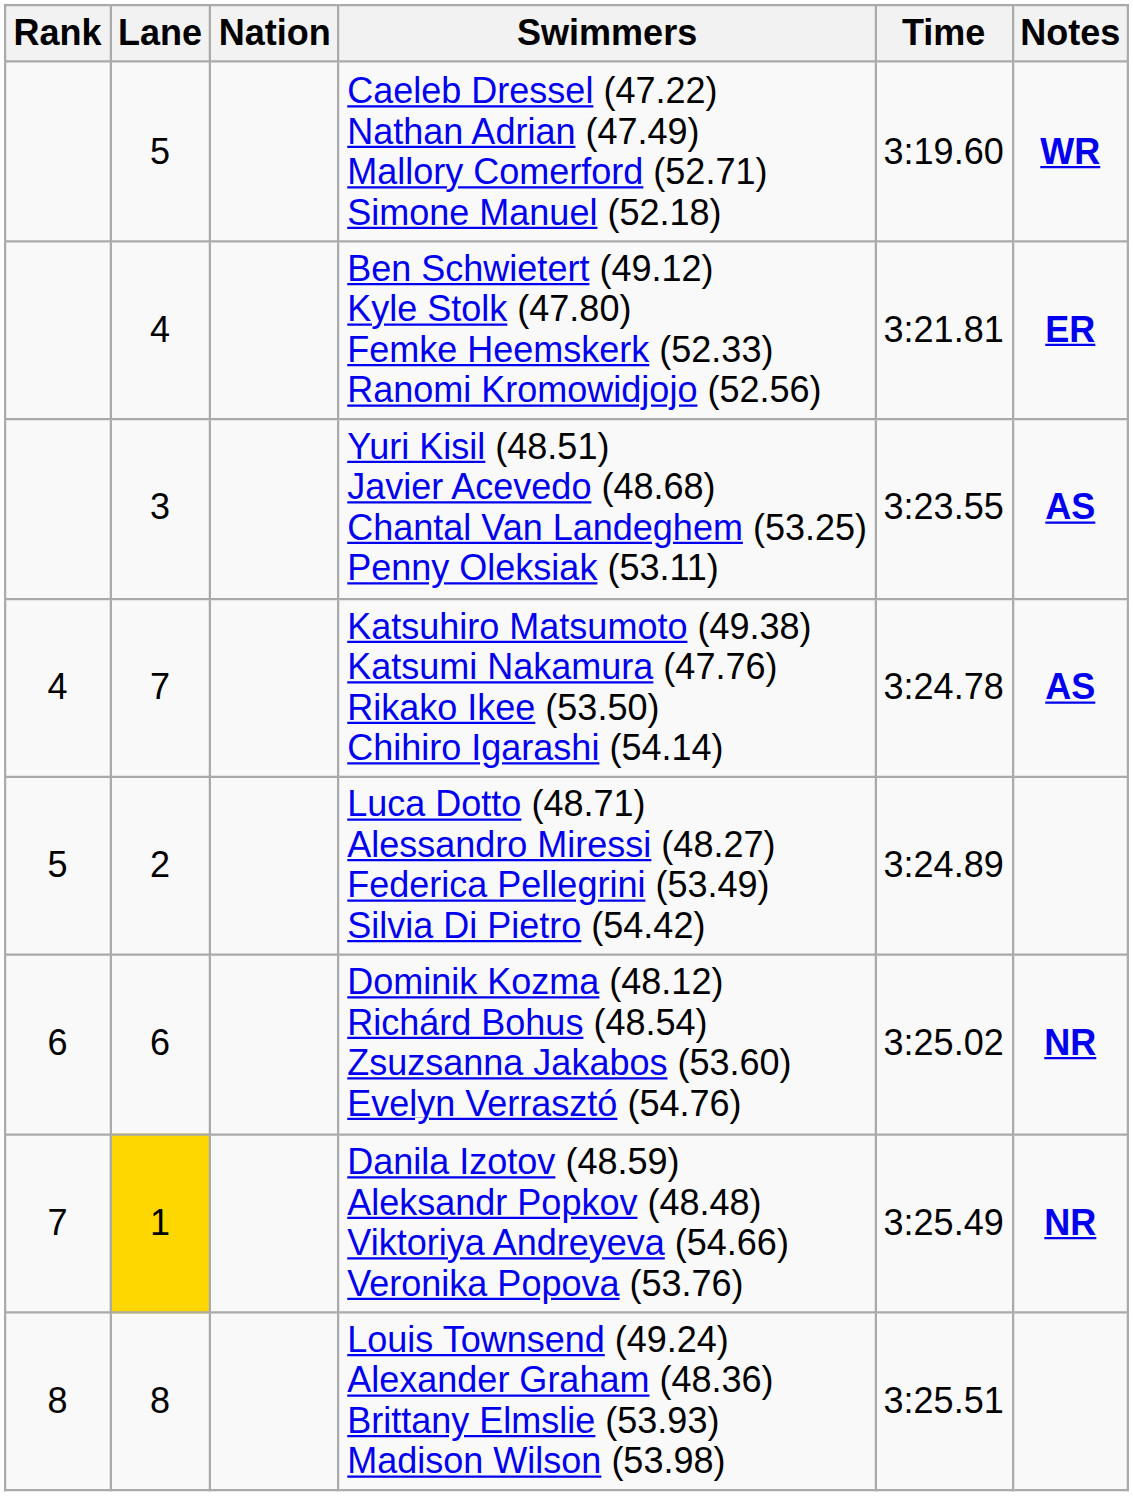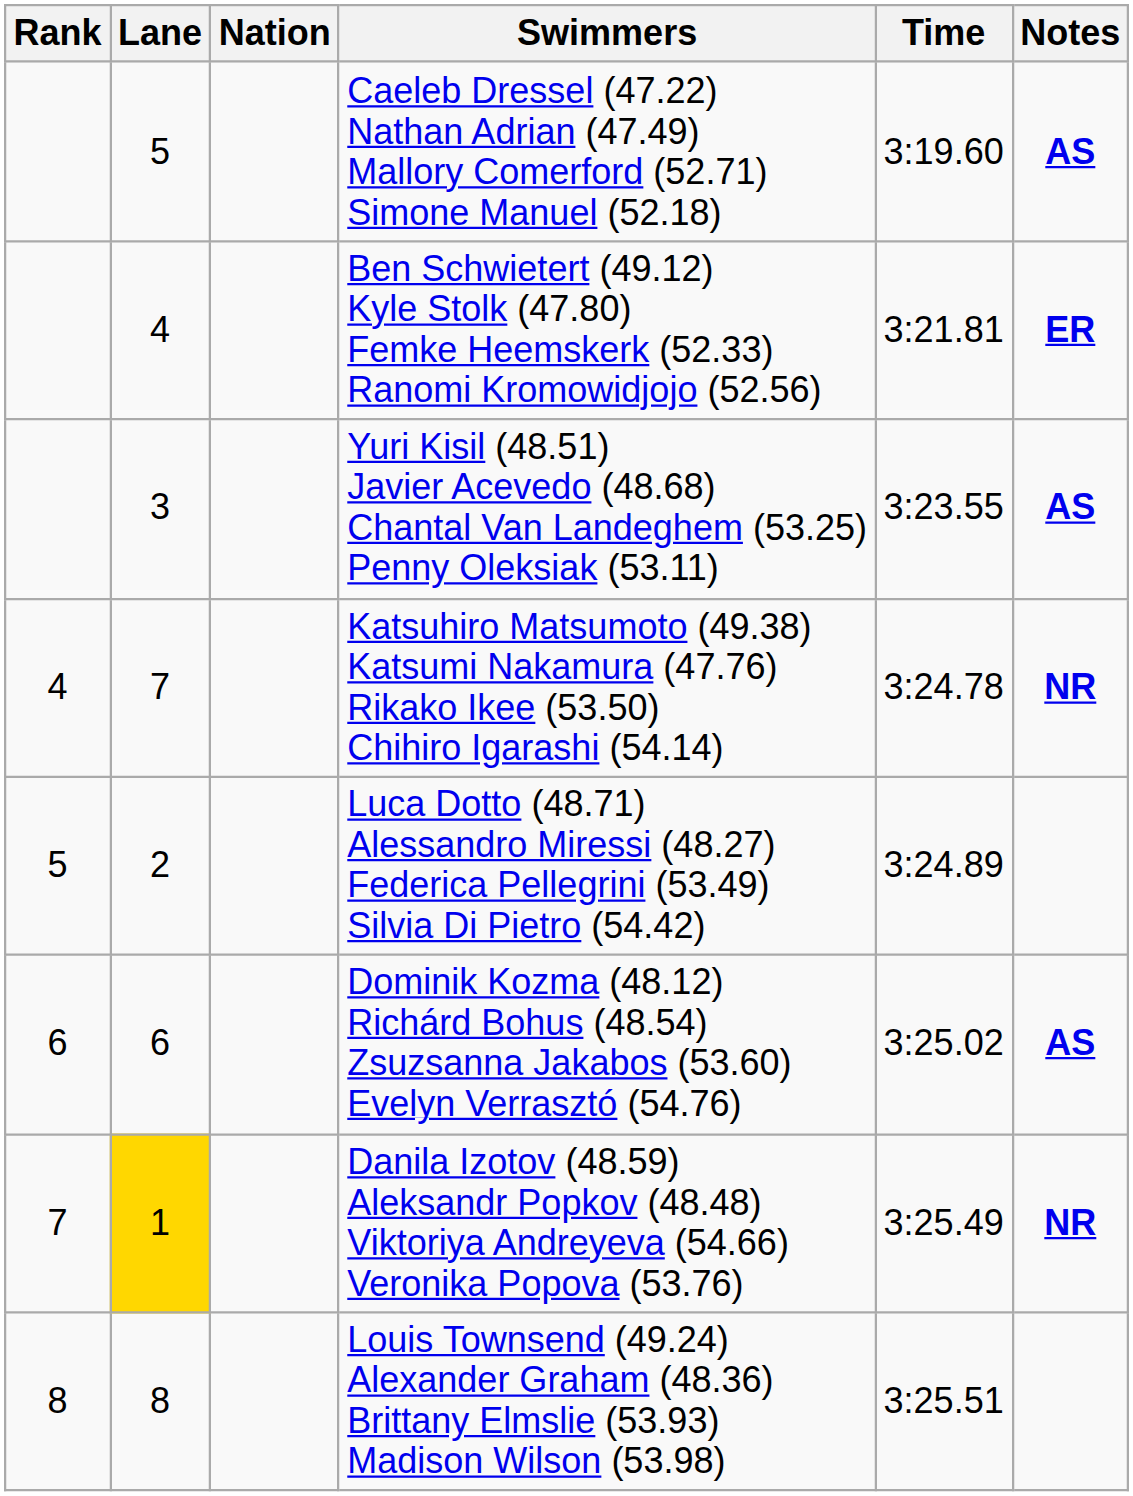(1070, 150) WR -> (1070, 150) AS
(1070, 686) AS -> (1070, 686) NR
(1070, 1043) NR -> (1070, 1043) AS
